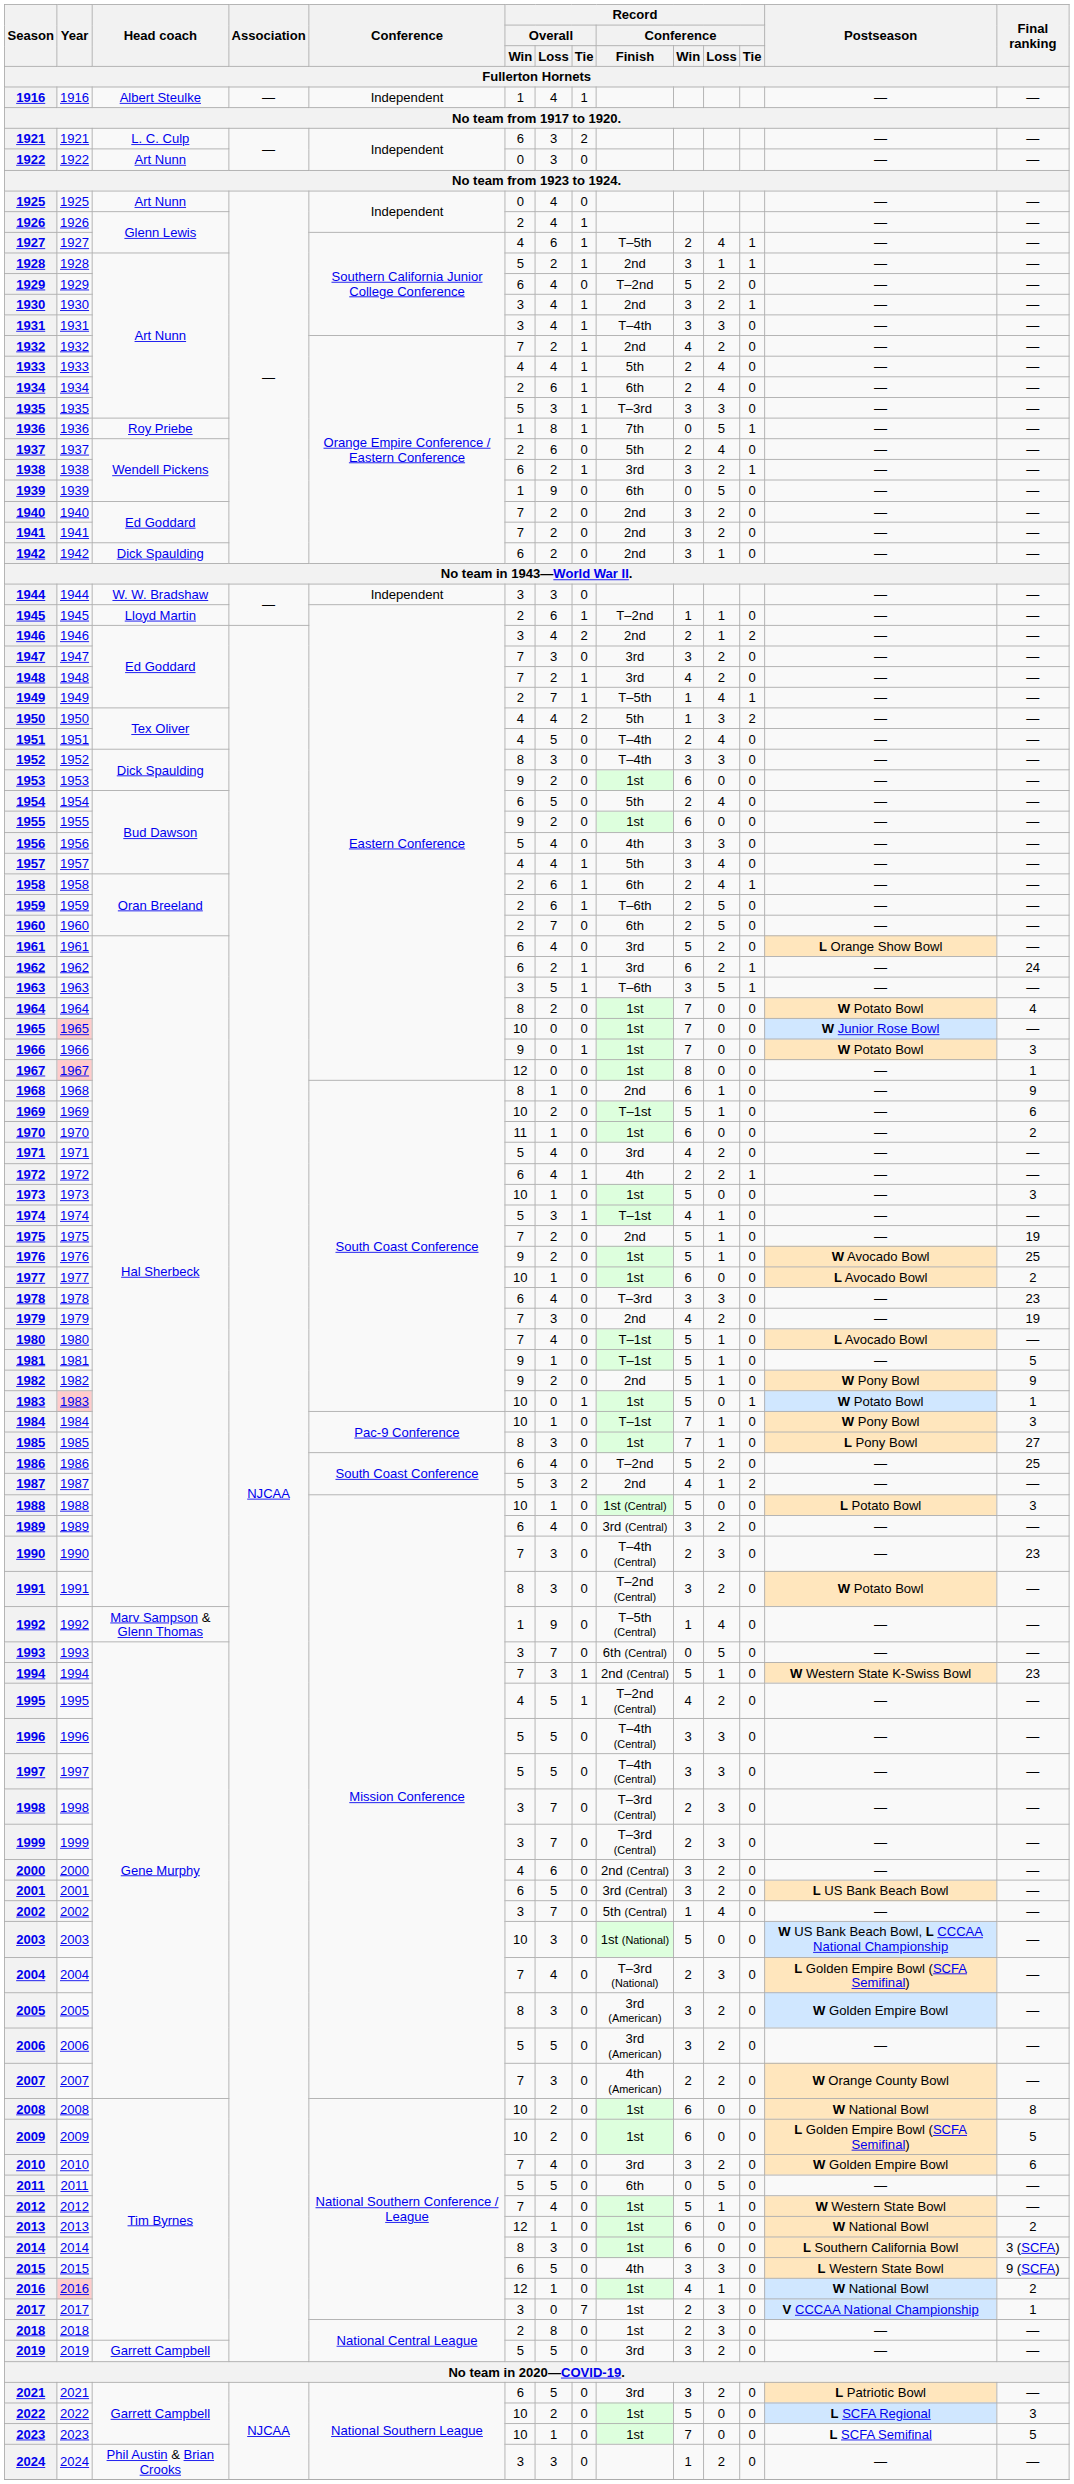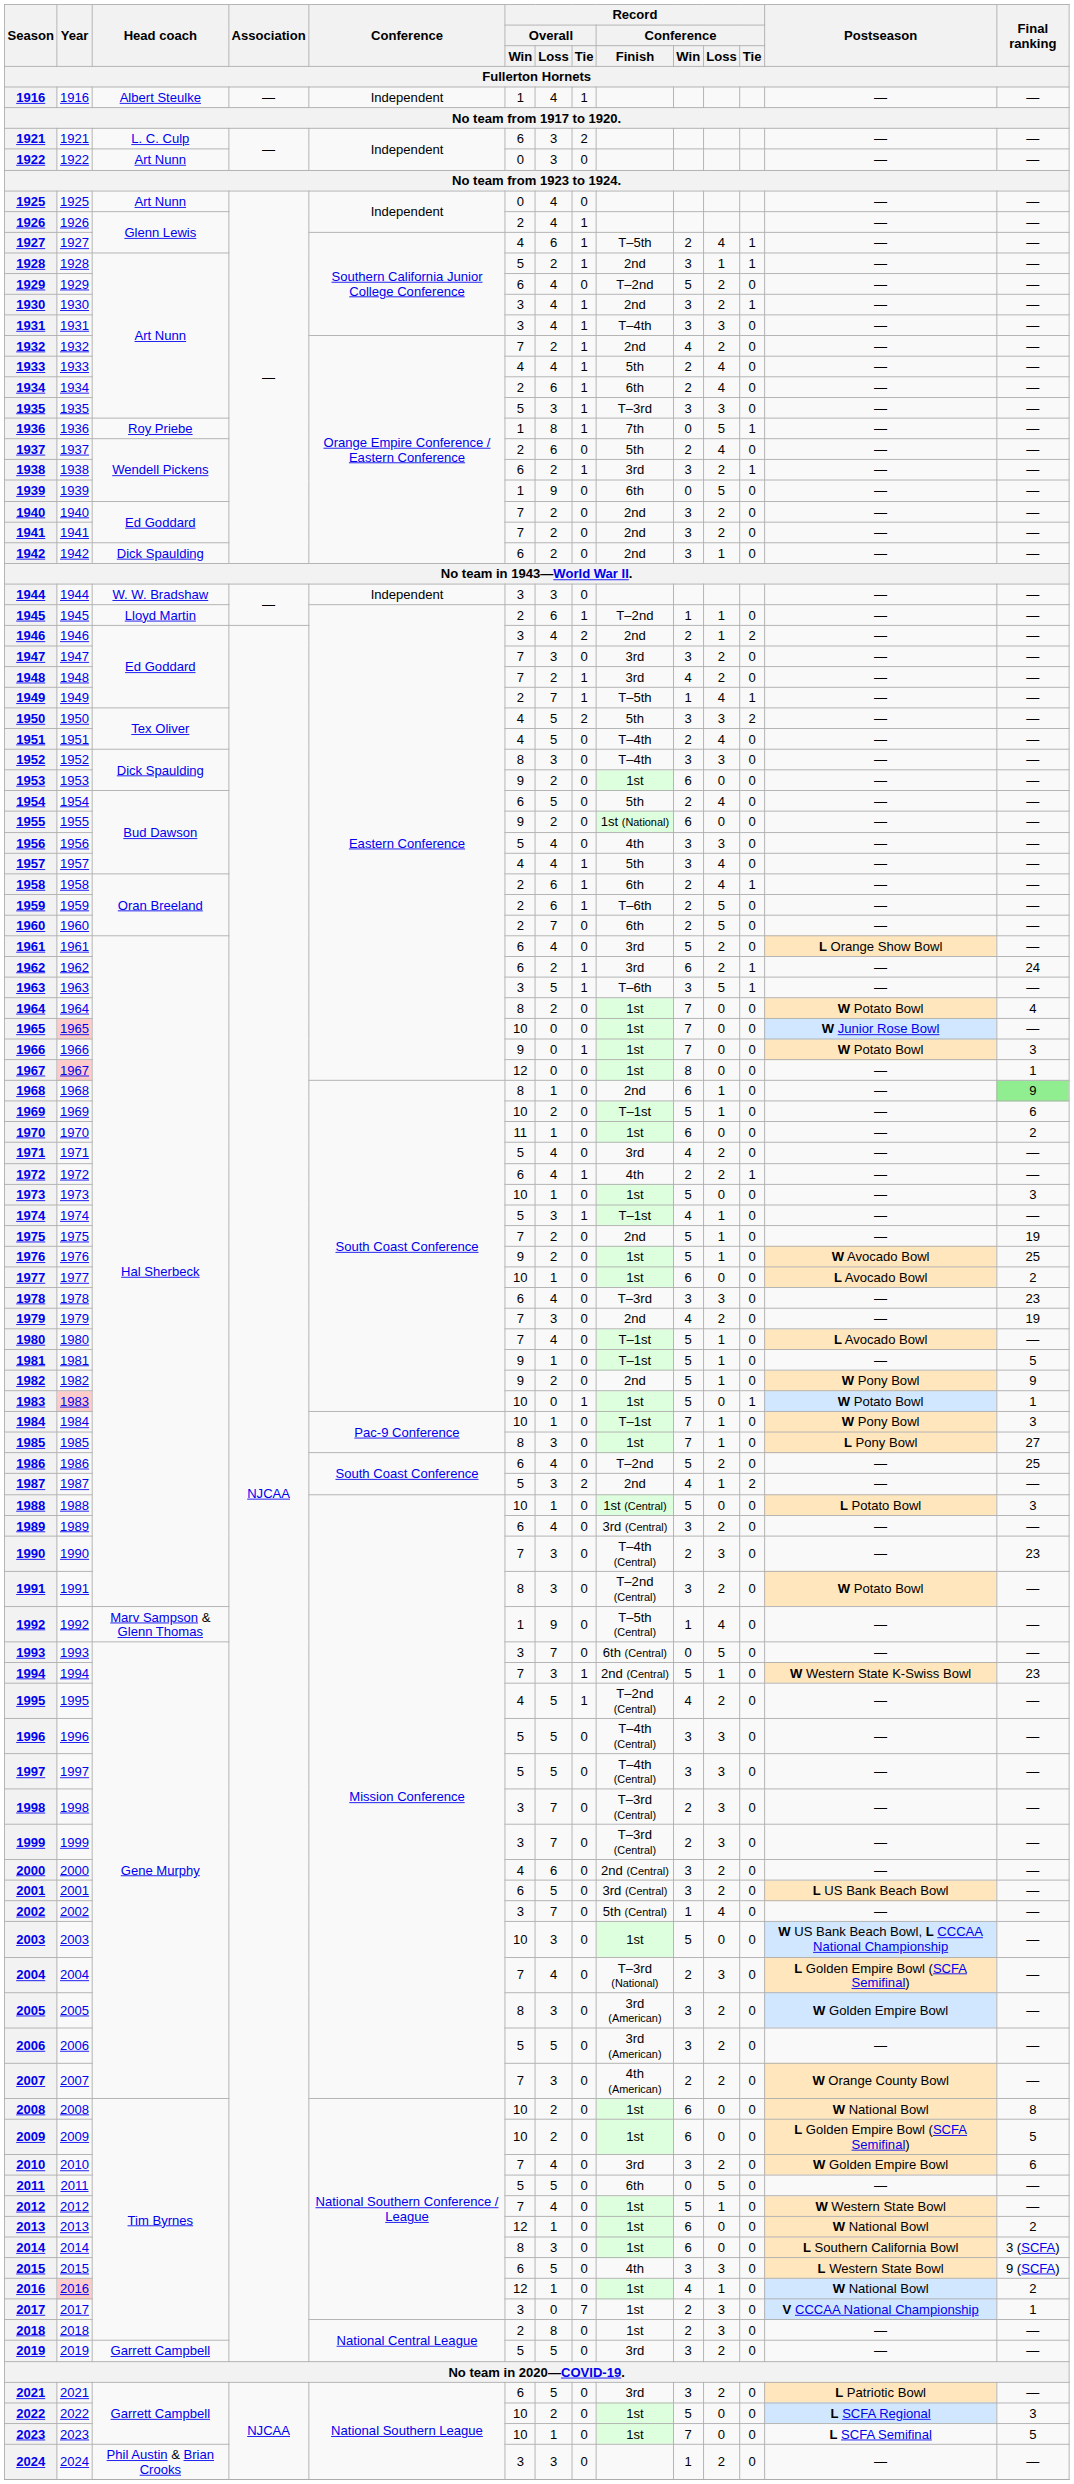(554, 719) 4 -> (554, 719) 5
(688, 719) 1 -> (688, 719) 3
(635, 822) 1st -> (635, 822) 1st (National)
(1033, 1091) no background -> (1033, 1091) lightgreen background
(635, 1940) 1st (National) -> (635, 1940) 1st
